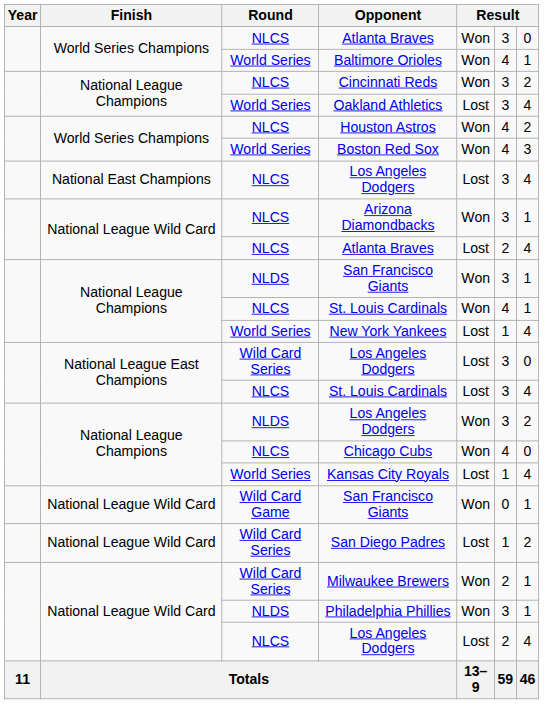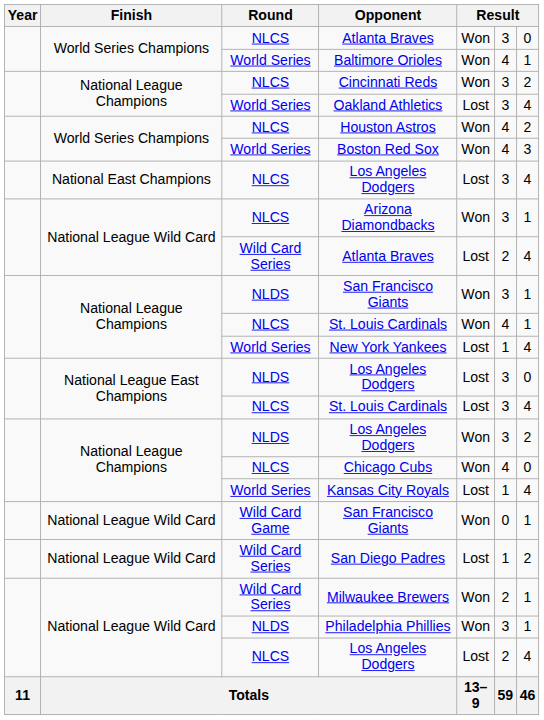(270, 248) NLCS -> (270, 256) Wild Card Series
(270, 361) Wild Card Series -> (270, 377) NLDS
